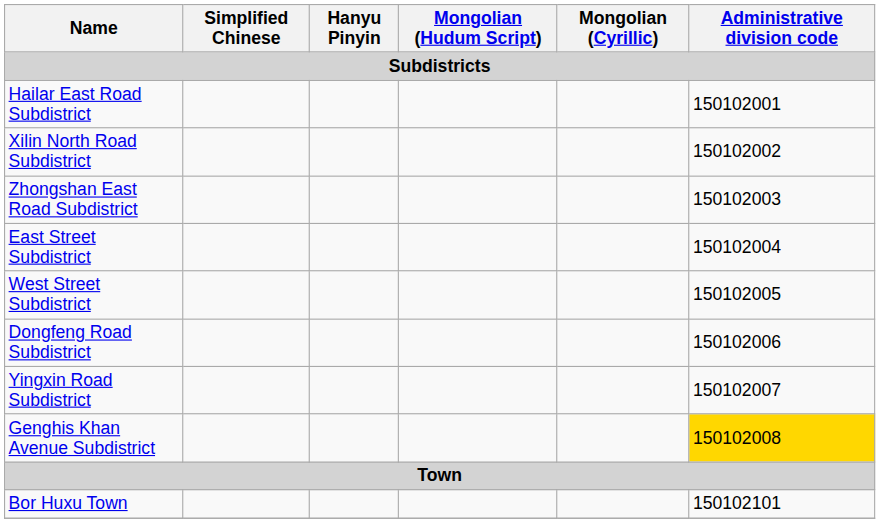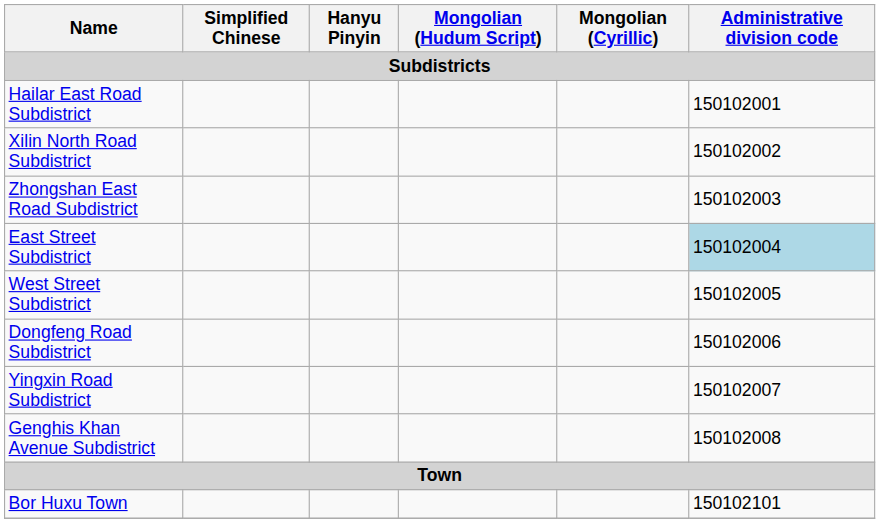(737, 247) no background -> (737, 247) lightblue background
(737, 437) gold background -> (737, 437) no background
